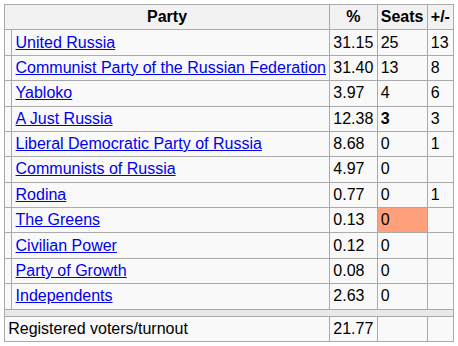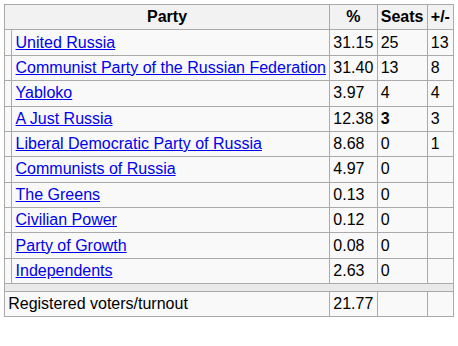(435, 93) 6 -> (435, 93) 4
- row: (41, 194)
(385, 220) lightsalmon background -> (385, 194) no background
